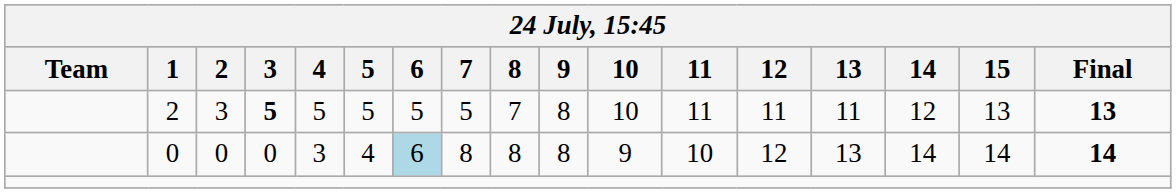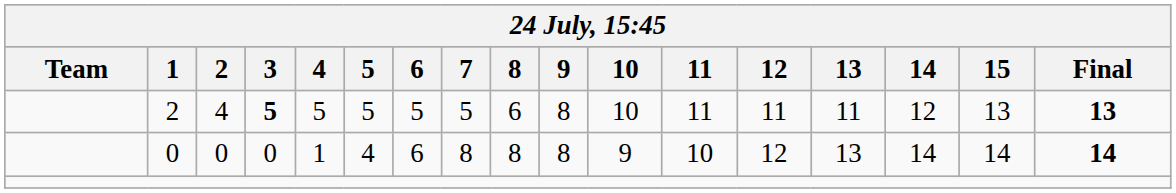(221, 111) 3 -> (221, 111) 4
(515, 111) 7 -> (515, 111) 6
(319, 153) 3 -> (319, 153) 1
(417, 153) lightblue background -> (417, 153) no background
